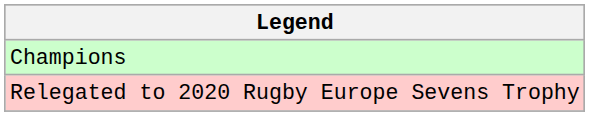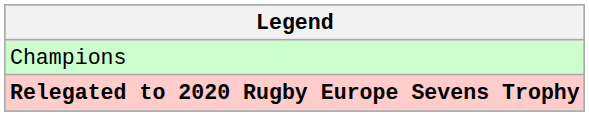(295, 93) normal -> (295, 93) bold
